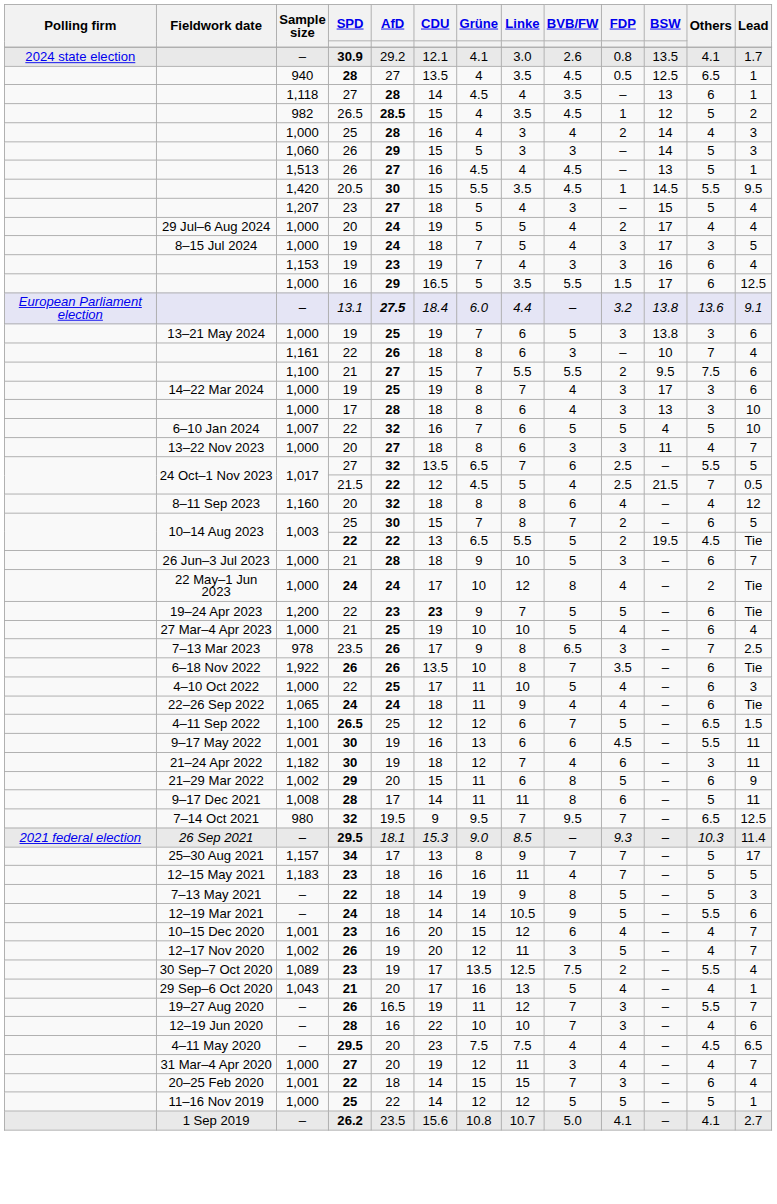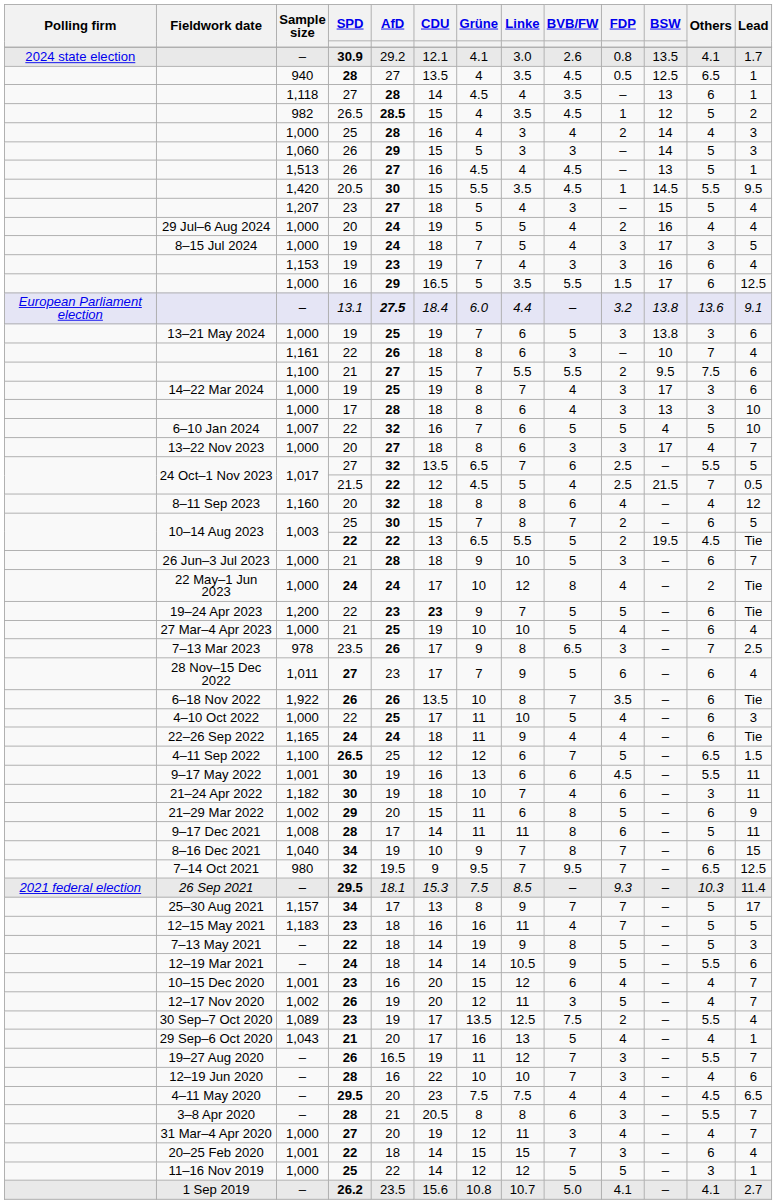(665, 227) 17 -> (665, 227) 16
(665, 447) 11 -> (665, 447) 17
+ row: (216, 674)
(302, 705) 1,065 -> (302, 737) 1,165
(479, 762) 12 -> (479, 794) 10
+ row: (216, 850)
(479, 838) 9.0 -> (479, 888) 7.5
+ row: (216, 1115)
(711, 1102) 5 -> (711, 1171) 3
